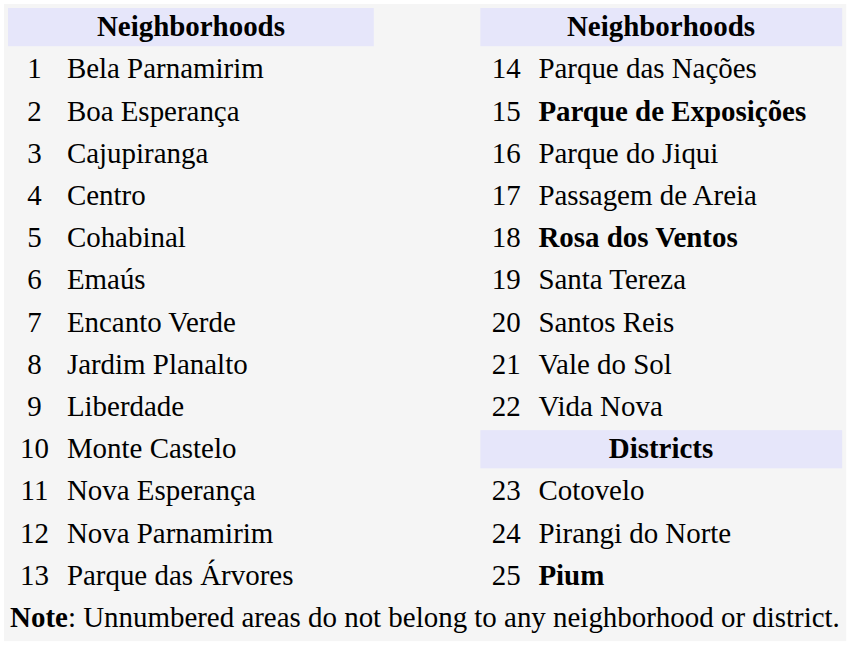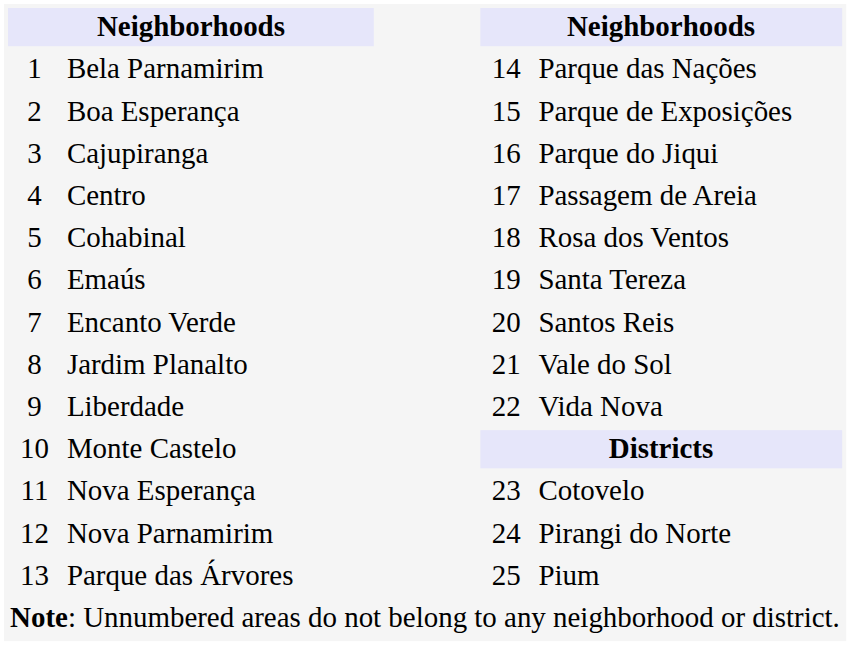(672, 111) bold -> (665, 111) normal
(638, 237) bold -> (634, 237) normal
(571, 575) bold -> (569, 575) normal
